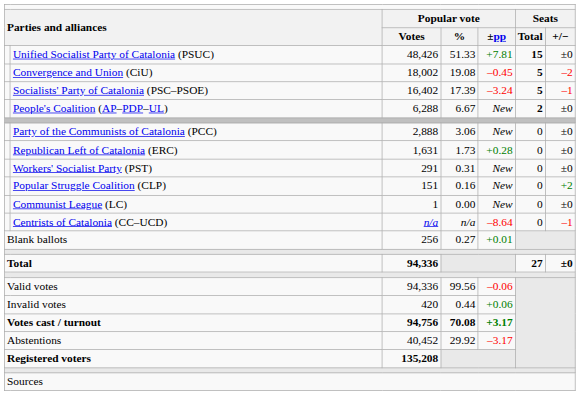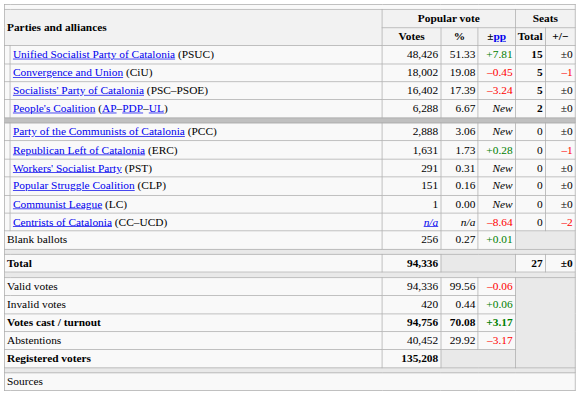(567, 72) –2 -> (567, 72) –1
(567, 90) –1 -> (567, 90) ±0
(567, 150) ±0 -> (567, 150) –1
(567, 186) +2 -> (567, 186) ±0
(567, 222) –1 -> (567, 222) –2
